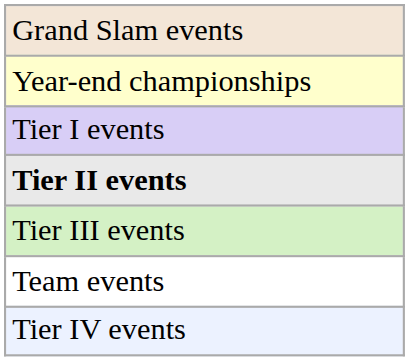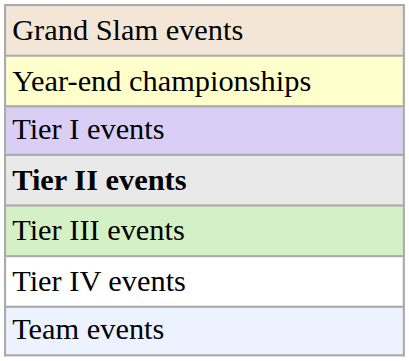(88, 280) Team events -> (99, 280) Tier IV events
(99, 330) Tier IV events -> (88, 330) Team events
